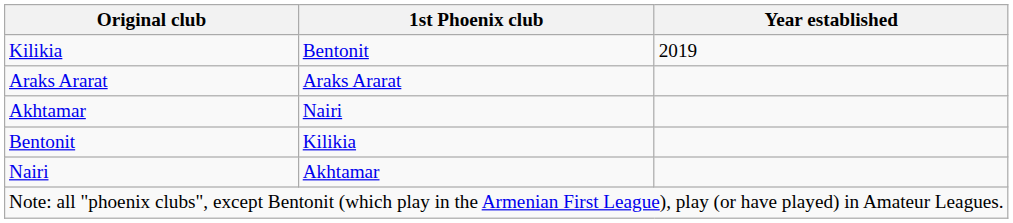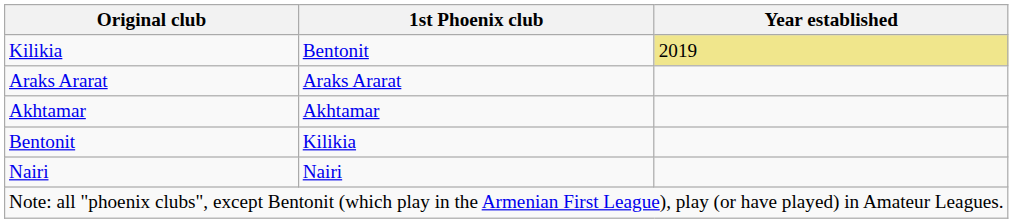(678, 50) no background -> (678, 50) khaki background
(322, 111) Nairi -> (341, 111) Akhtamar
(341, 171) Akhtamar -> (322, 171) Nairi
